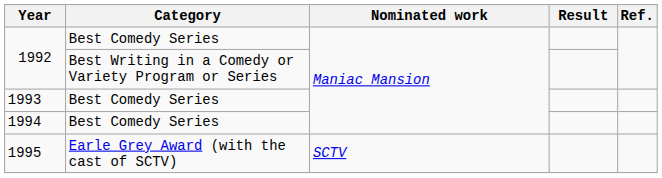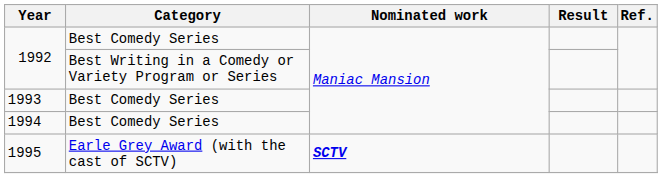(330, 153) normal -> (330, 153) bold
